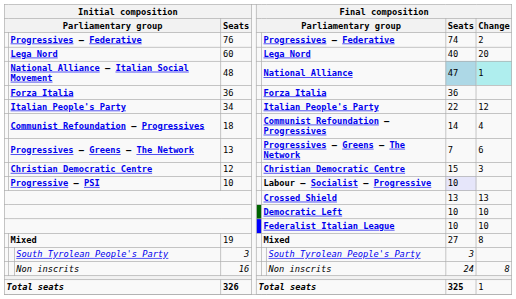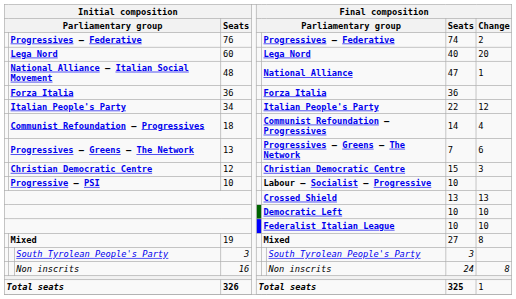(453, 73) lightblue background -> (453, 73) no background
(481, 73) paleturquoise background -> (481, 73) no background
(453, 184) lavender background -> (453, 184) no background
